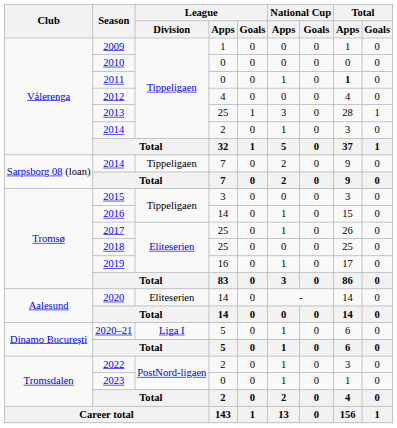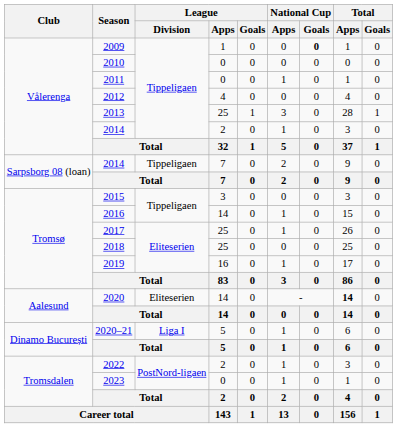(316, 46) normal -> (316, 46) bold
(348, 79) bold -> (348, 79) normal
(348, 297) normal -> (348, 297) bold
